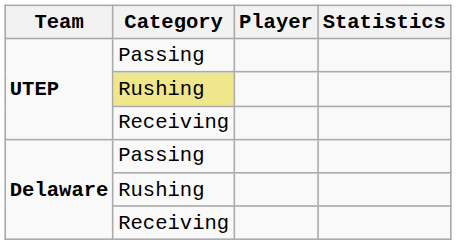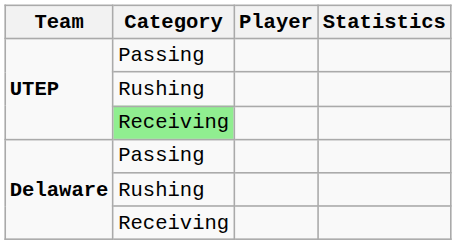(161, 89) khaki background -> (161, 89) no background
(174, 122) no background -> (174, 122) lightgreen background
